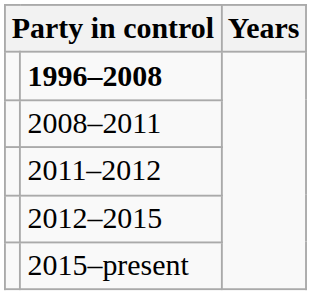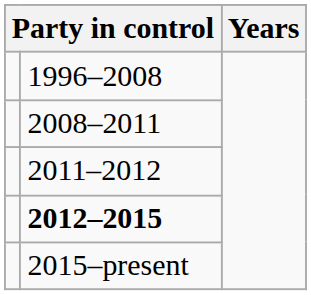(95, 75) bold -> (95, 75) normal
(95, 218) normal -> (95, 218) bold
